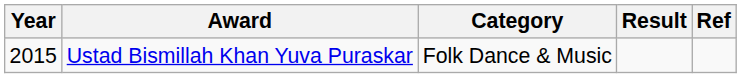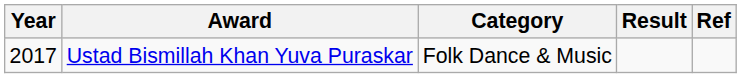(33, 55) 2015 -> (33, 55) 2017
